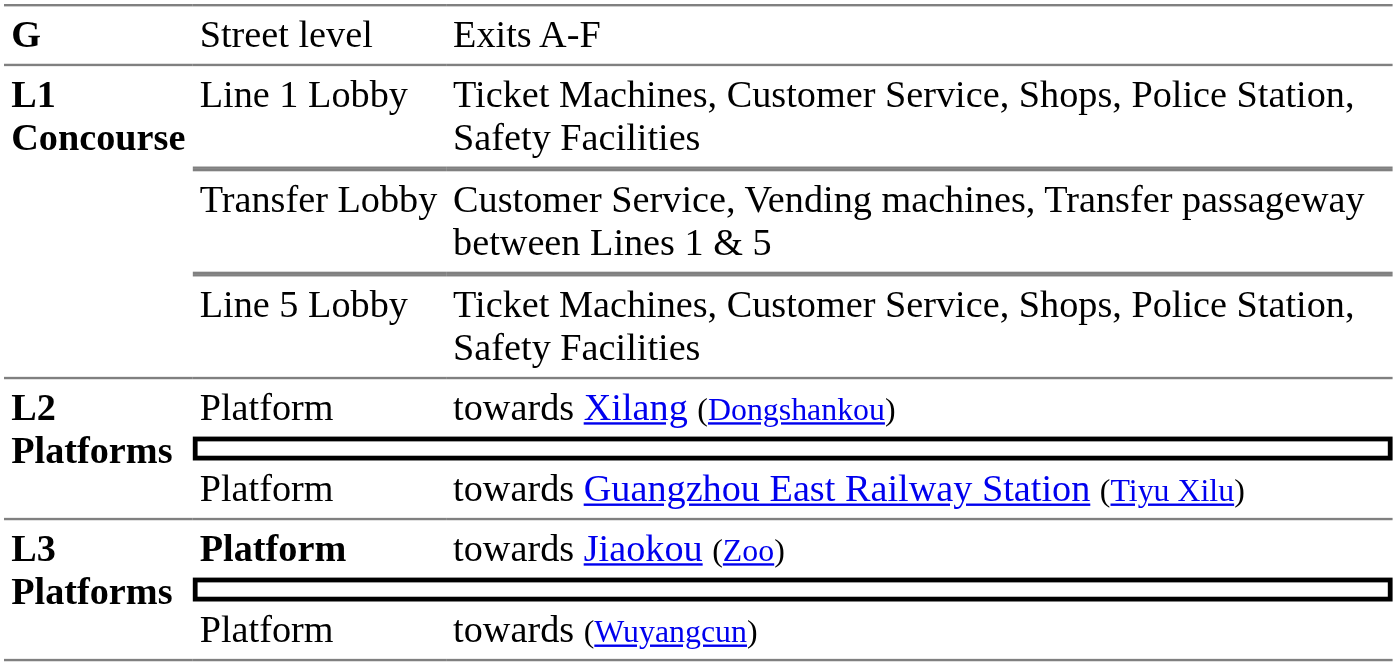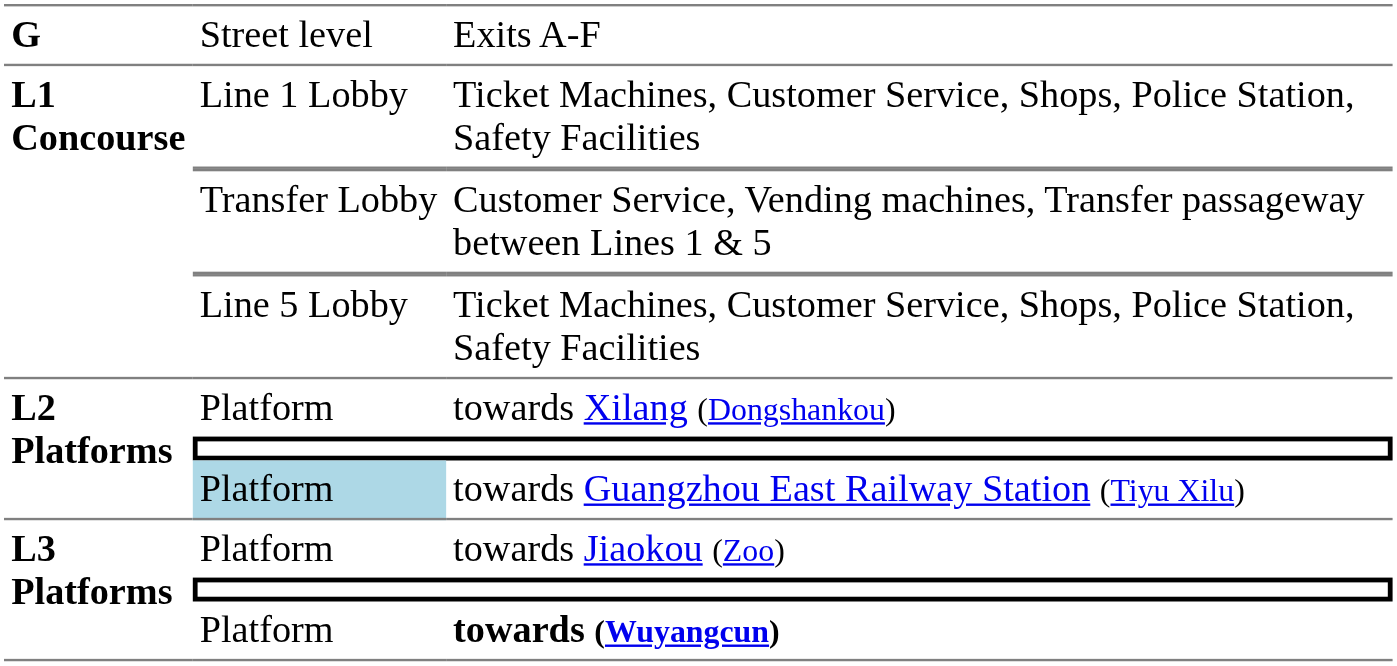(267, 488) no background -> (267, 488) lightblue background
(273, 548) bold -> (267, 548) normal
(605, 629) normal -> (616, 629) bold
